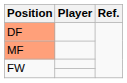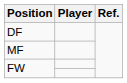(15, 31) lightsalmon background -> (15, 31) no background
(15, 50) lightsalmon background -> (15, 50) no background
